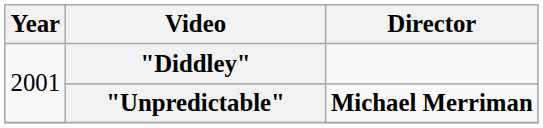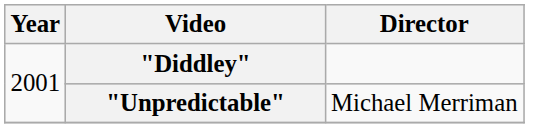(432, 102) bold -> (424, 102) normal
